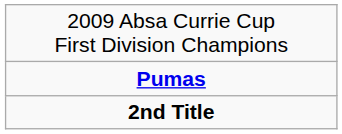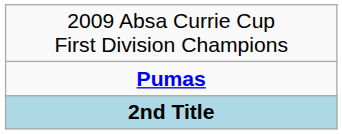(171, 111) no background -> (171, 111) lightblue background
